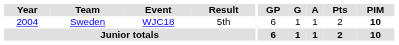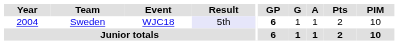(224, 22) no background -> (224, 22) lavender background
(273, 22) normal -> (273, 22) bold
(376, 22) bold -> (376, 22) normal
